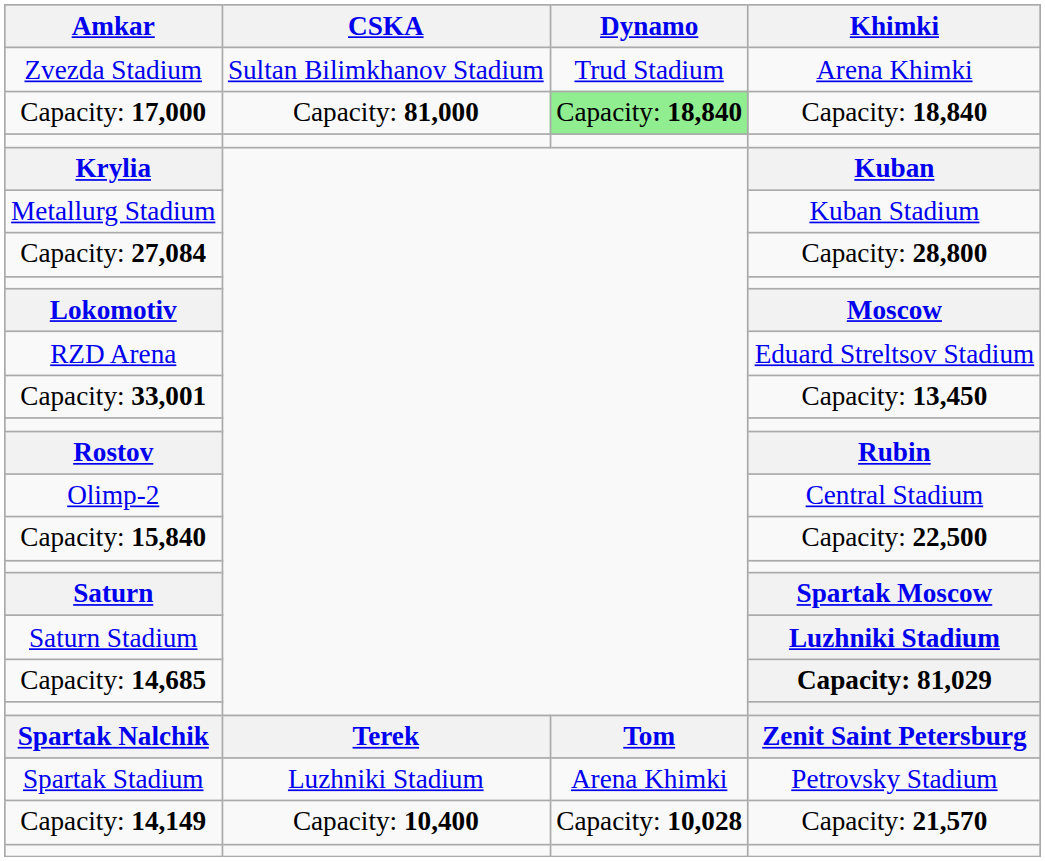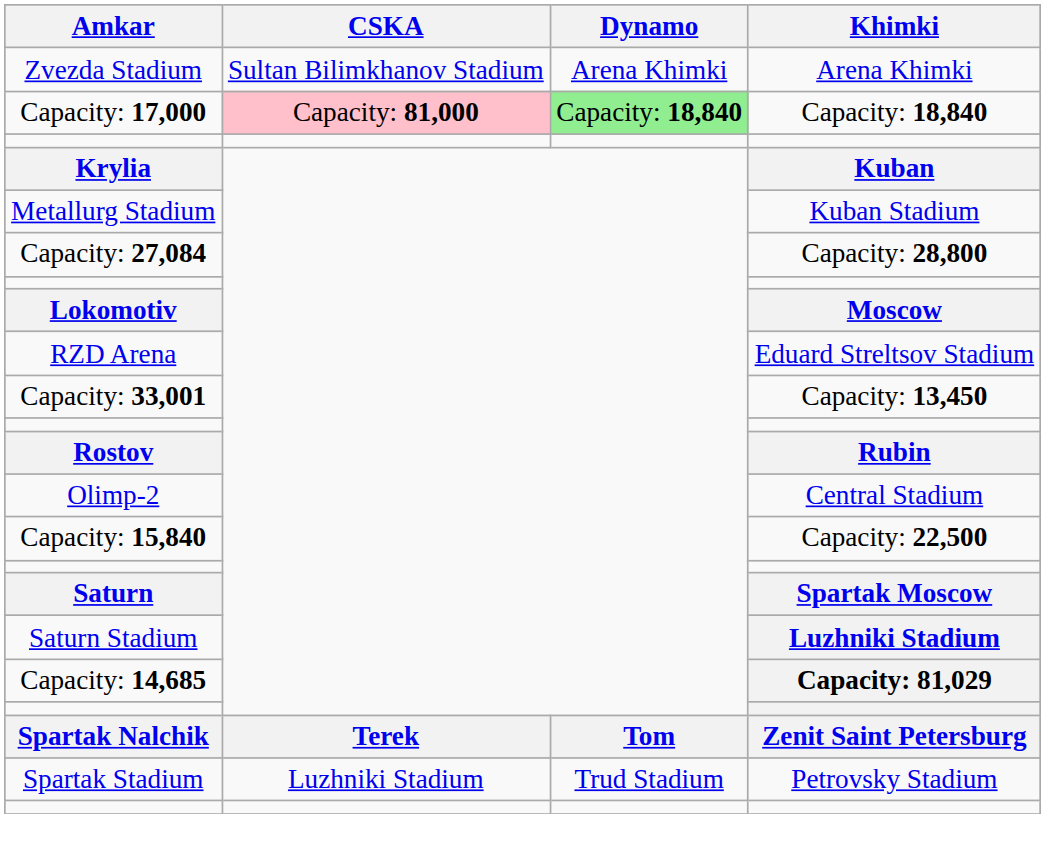(649, 69) Trud Stadium -> (649, 69) Arena Khimki
(386, 112) no background -> (386, 112) pink background
(649, 778) Arena Khimki -> (649, 778) Trud Stadium
- row: (113, 822)
